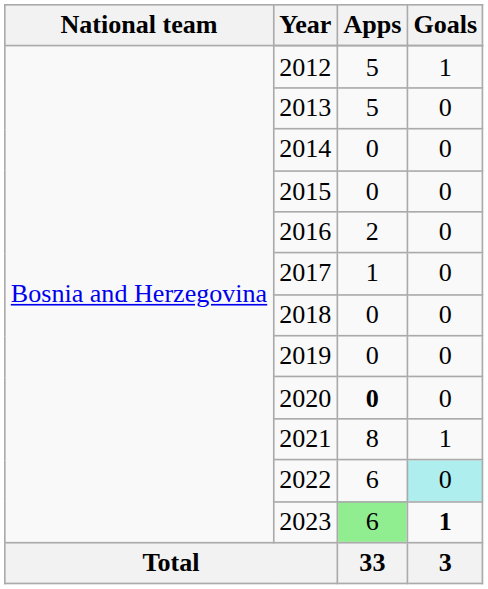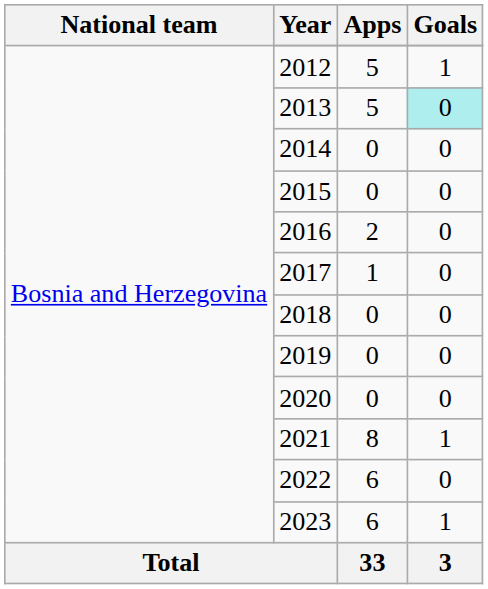(445, 107) no background -> (445, 107) paleturquoise background
(372, 397) bold -> (372, 397) normal
(445, 480) paleturquoise background -> (445, 480) no background
(372, 521) lightgreen background -> (372, 521) no background
(445, 521) bold -> (445, 521) normal
